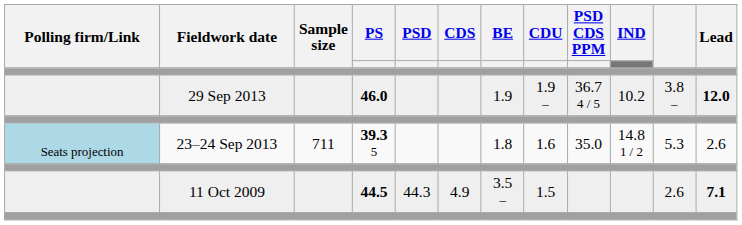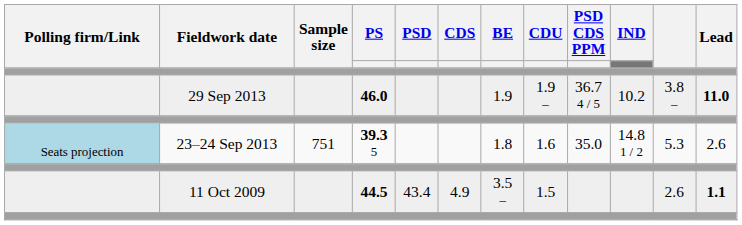(716, 95) 12.0 -> (716, 95) 11.0
(323, 143) 711 -> (323, 143) 751
(417, 191) 44.3 -> (417, 191) 43.4
(716, 191) 7.1 -> (716, 191) 1.1
